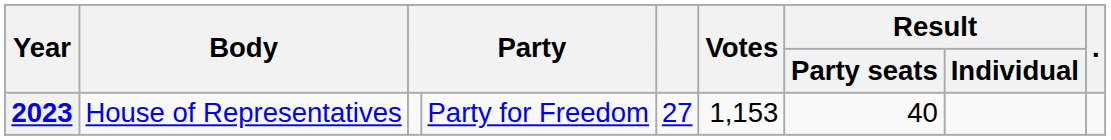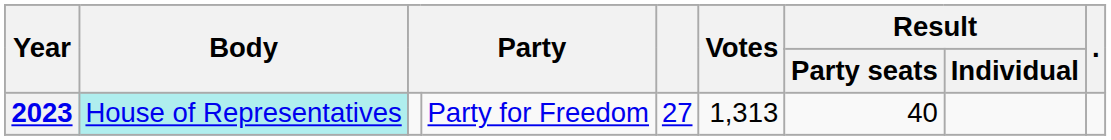(244, 114) no background -> (244, 114) paleturquoise background
(744, 114) 1,153 -> (744, 114) 1,313
